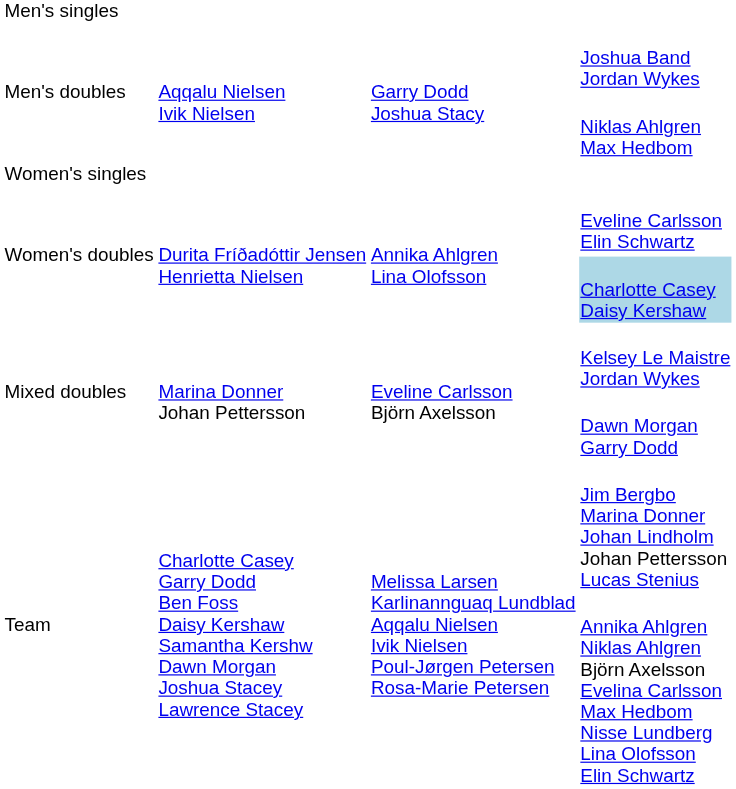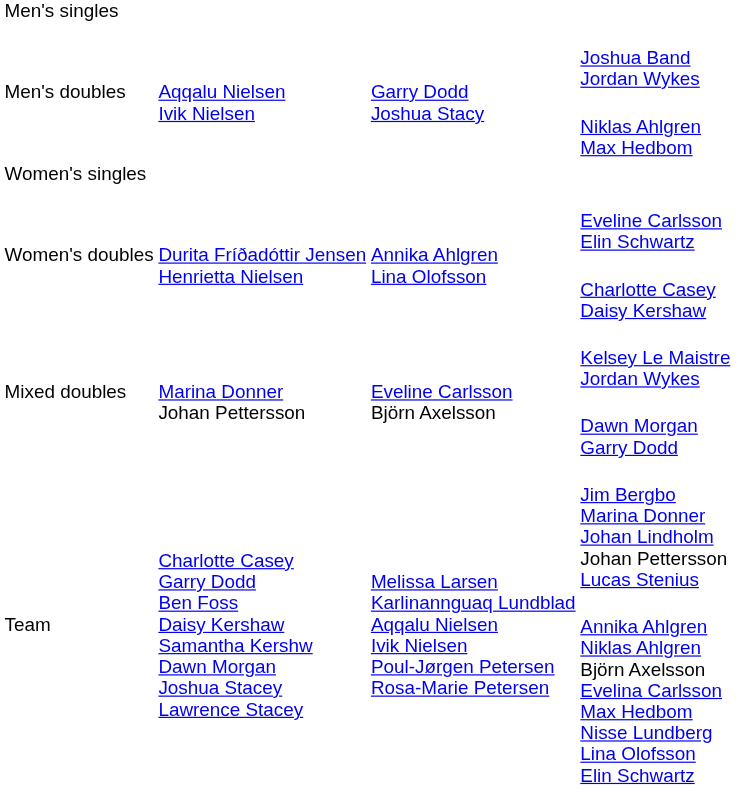(648, 300) lightblue background -> (648, 300) no background
